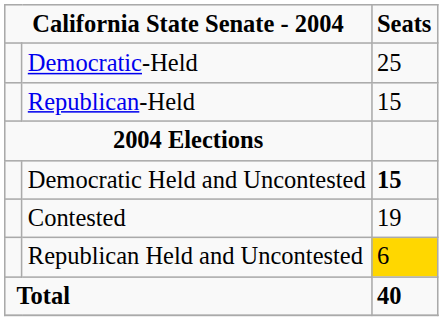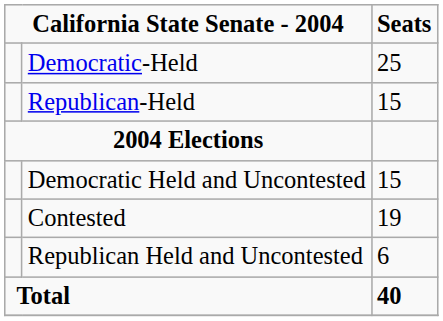(389, 179) bold -> (389, 179) normal
(383, 256) gold background -> (383, 256) no background
